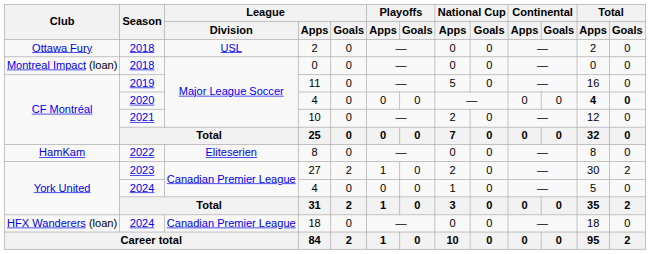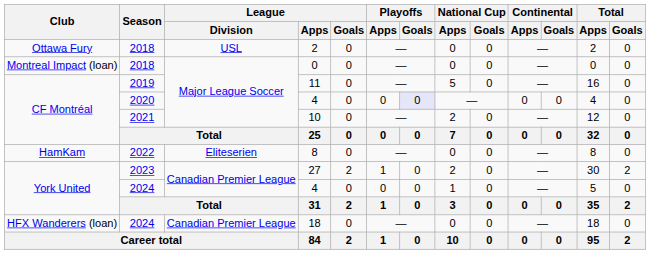(417, 100) no background -> (417, 100) lavender background
(593, 100) bold -> (593, 100) normal
(627, 100) bold -> (627, 100) normal
